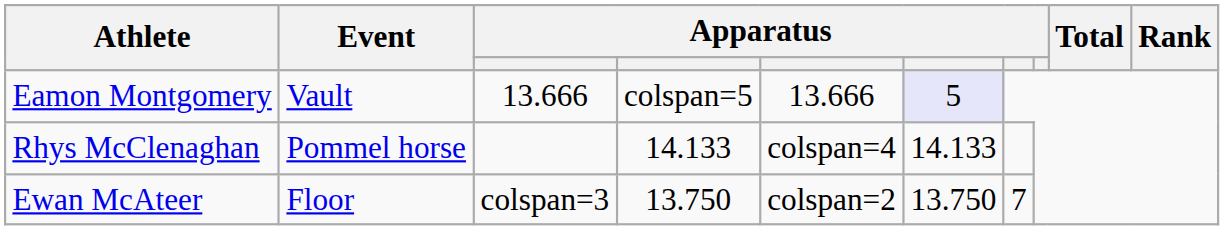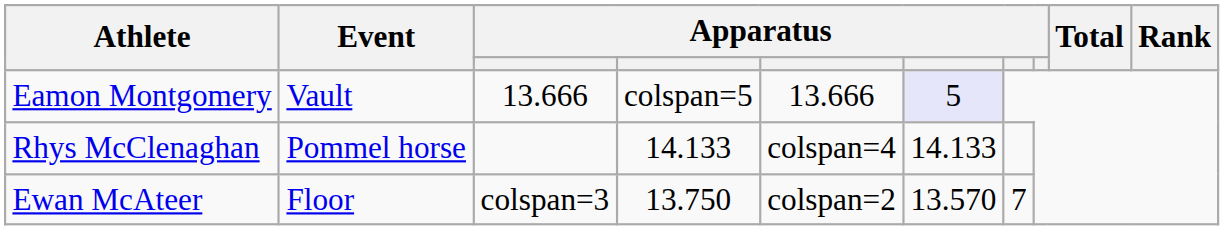(953, 199) 13.750 -> (953, 199) 13.570
